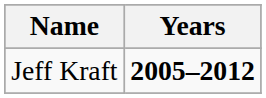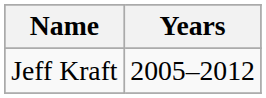(193, 70) bold -> (193, 70) normal
